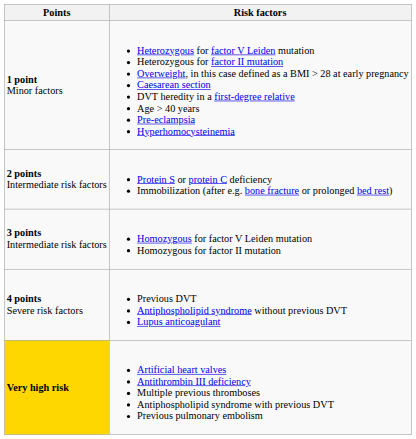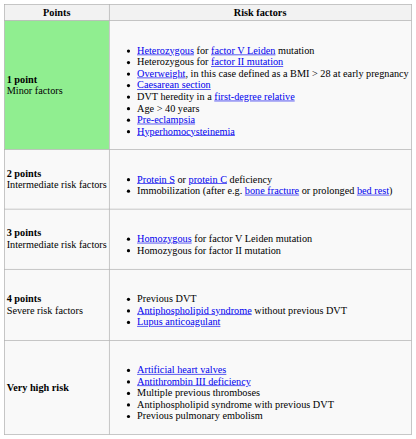(35, 85) no background -> (35, 85) lightgreen background
(38, 387) gold background -> (38, 387) no background
